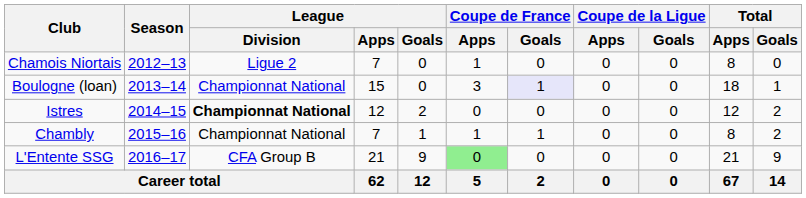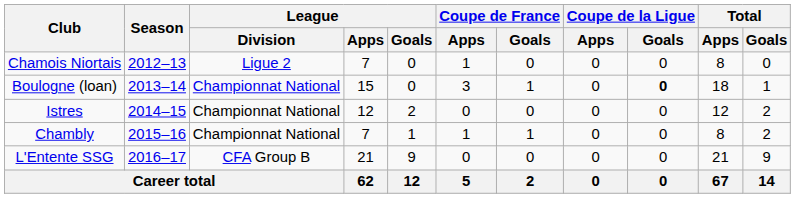(541, 87) lavender background -> (530, 87) no background
(674, 87) normal -> (663, 87) bold
(272, 110) bold -> (266, 110) normal
(477, 157) lightgreen background -> (466, 157) no background
